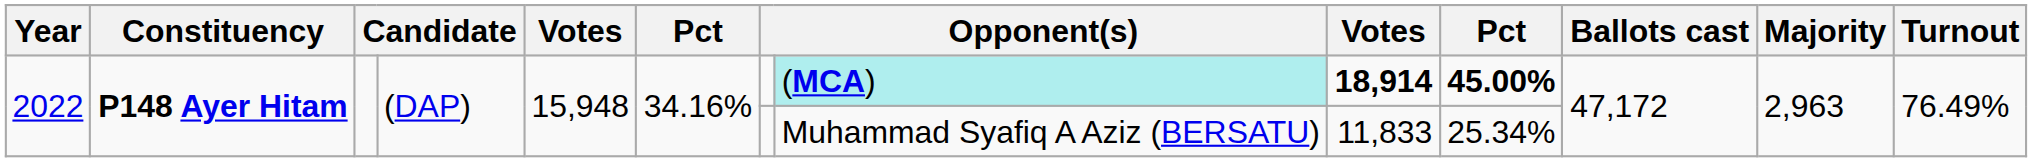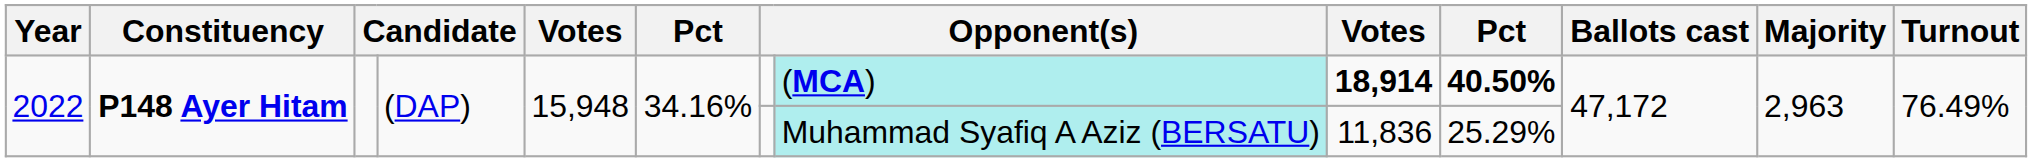(1501, 81) 45.00% -> (1501, 81) 40.50%
(1051, 131) no background -> (1051, 131) paleturquoise background
(1385, 131) 11,833 -> (1385, 131) 11,836
(1501, 131) 25.34% -> (1501, 131) 25.29%
